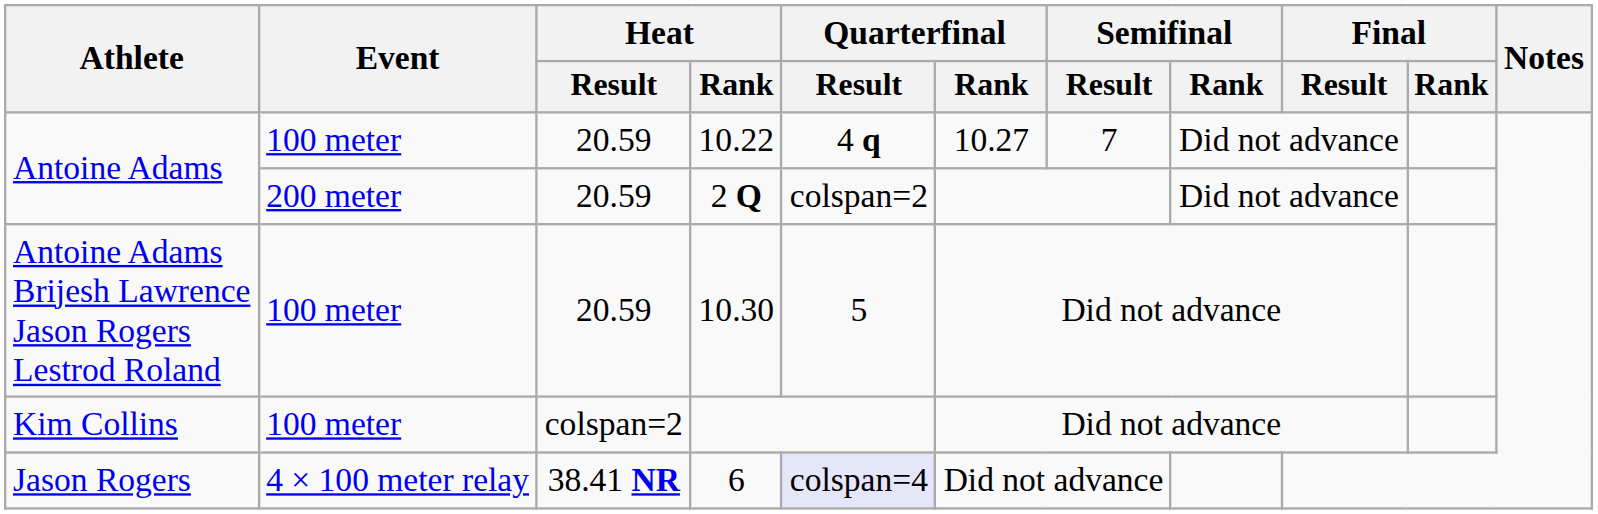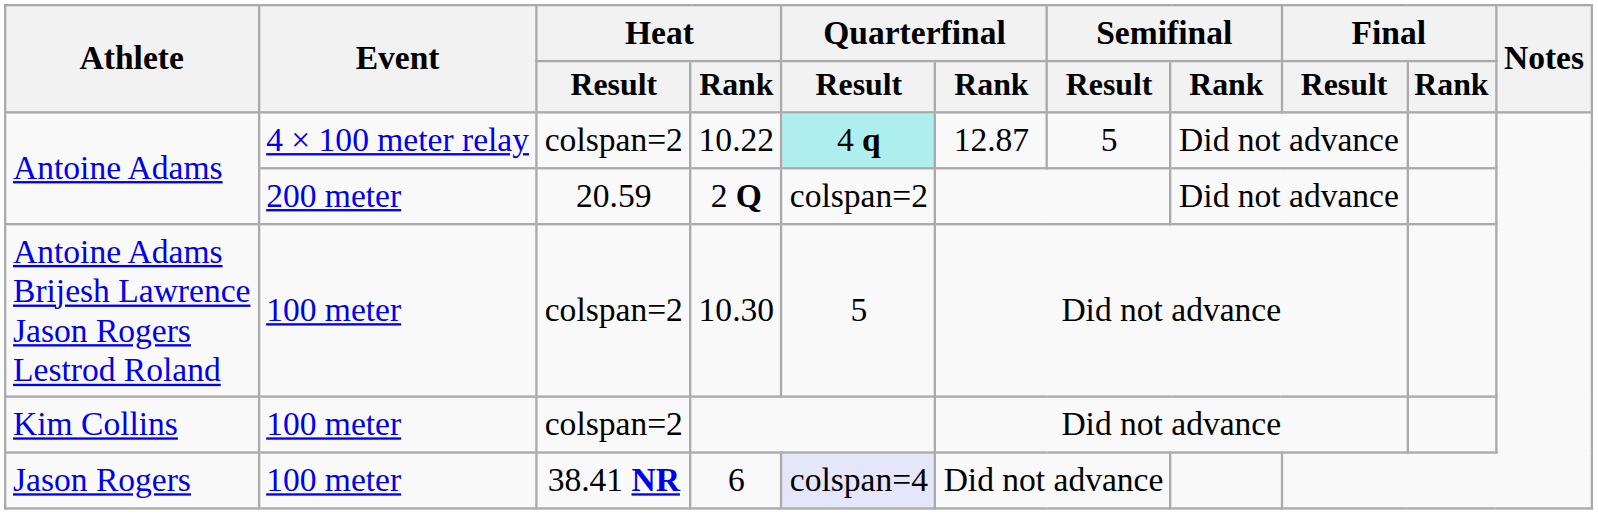(334, 140) 100 meter -> (398, 140) 4 × 100 meter relay
(614, 140) 20.59 -> (614, 140) colspan=2
(859, 140) no background -> (859, 140) paleturquoise background
(991, 140) 10.27 -> (991, 140) 12.87
(1109, 140) 7 -> (1109, 140) 5
(614, 310) 20.59 -> (614, 310) colspan=2
(398, 480) 4 × 100 meter relay -> (334, 480) 100 meter
